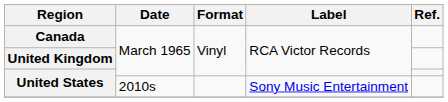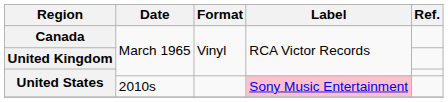(329, 86) no background -> (329, 86) pink background
